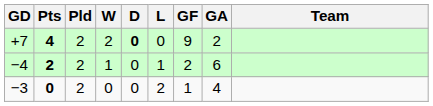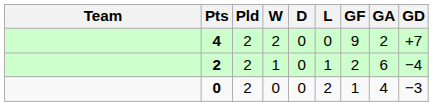columns swapped: (330, 16) <-> (19, 16)
(135, 40) bold -> (302, 40) normal
